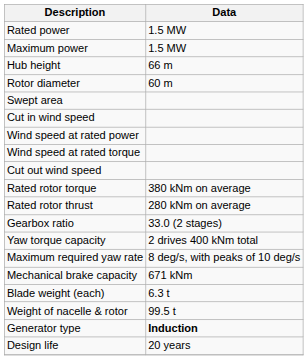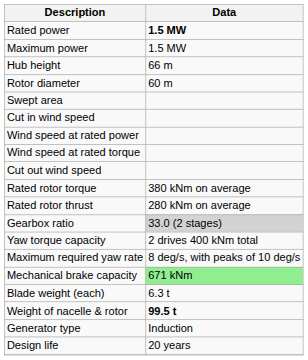(167, 30) normal -> (167, 30) bold
(185, 223) no background -> (185, 223) lightgrey background
(170, 275) no background -> (170, 275) lightgreen background
(162, 310) normal -> (162, 310) bold
(173, 328) bold -> (171, 328) normal
